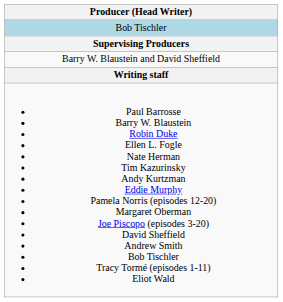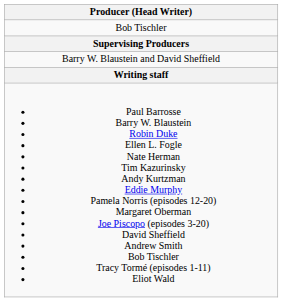(141, 28) lightblue background -> (141, 28) no background
